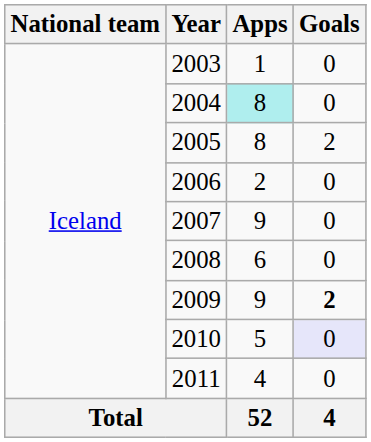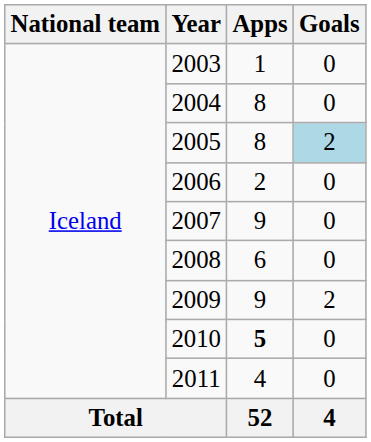(260, 102) paleturquoise background -> (260, 102) no background
(329, 142) no background -> (329, 142) lightblue background
(329, 299) bold -> (329, 299) normal
(260, 338) normal -> (260, 338) bold
(329, 338) lavender background -> (329, 338) no background
